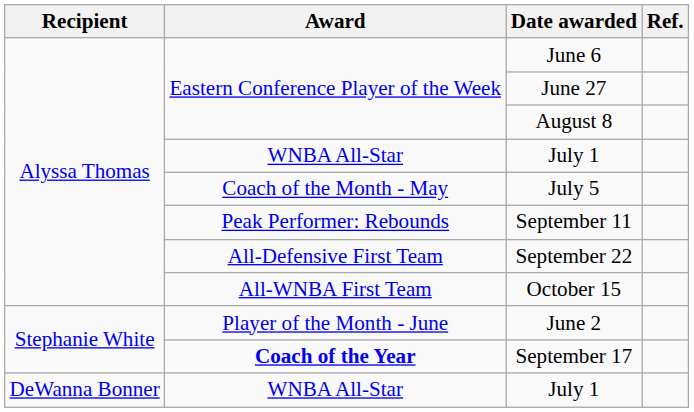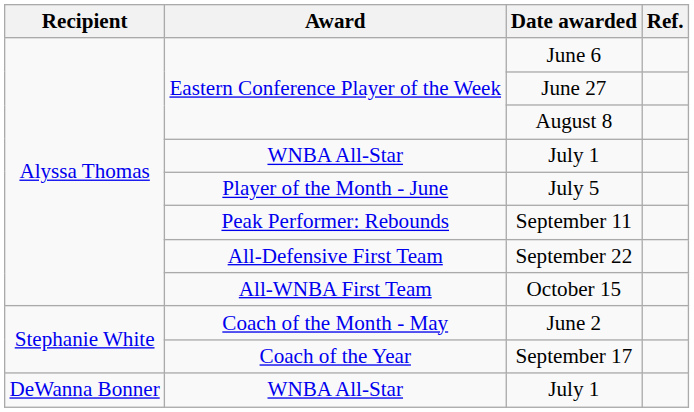(335, 188) Coach of the Month - May -> (335, 188) Player of the Month - June
(335, 322) Player of the Month - June -> (335, 322) Coach of the Month - May
(335, 356) bold -> (335, 356) normal
